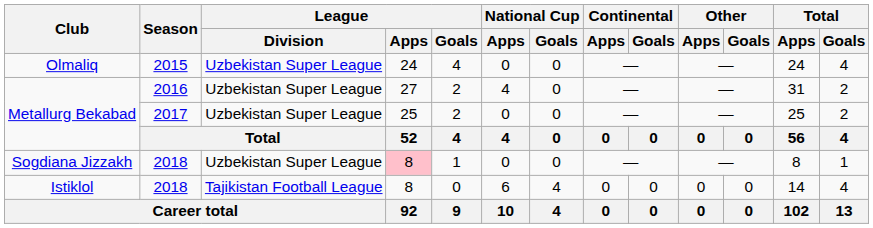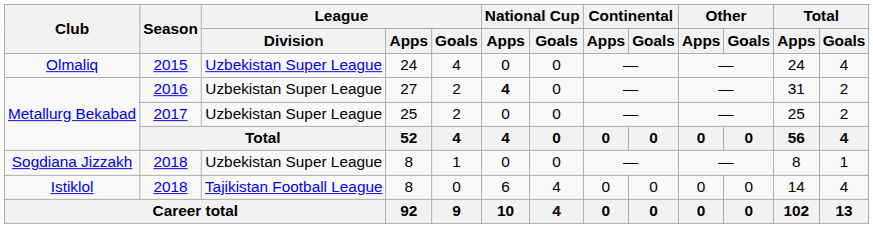(506, 89) normal -> (506, 89) bold
(409, 162) pink background -> (409, 162) no background
